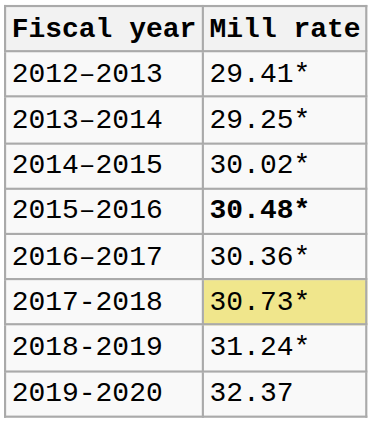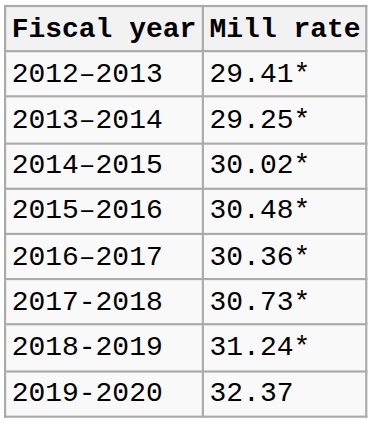(260, 211) bold -> (260, 211) normal
(260, 302) khaki background -> (260, 302) no background
